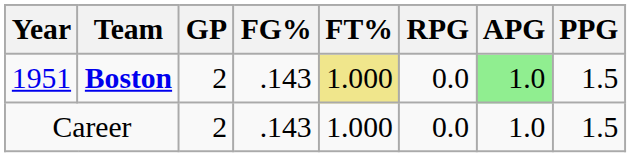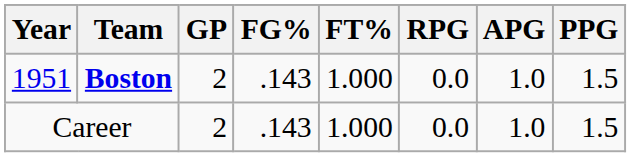(359, 77) khaki background -> (359, 77) no background
(527, 77) lightgreen background -> (527, 77) no background
